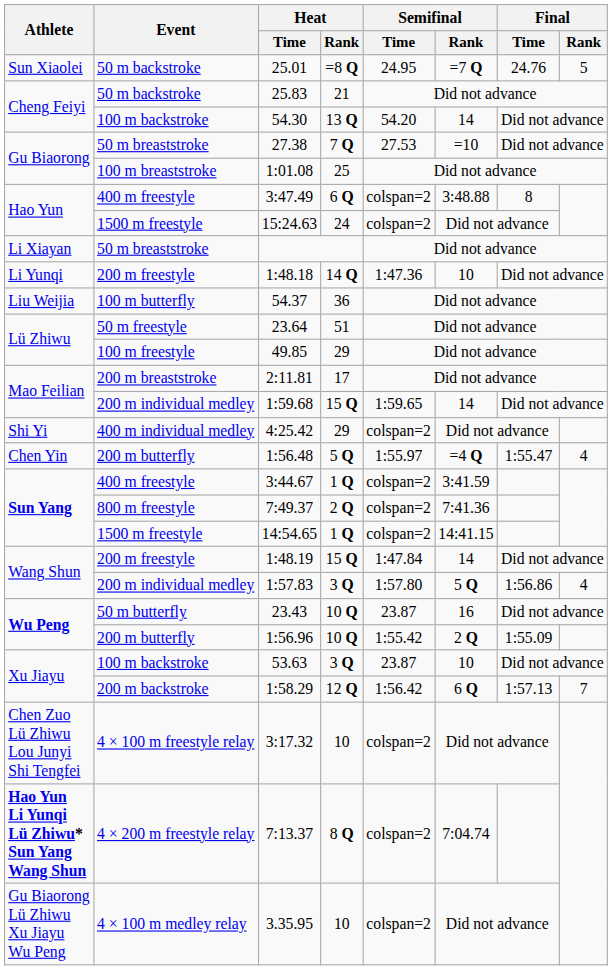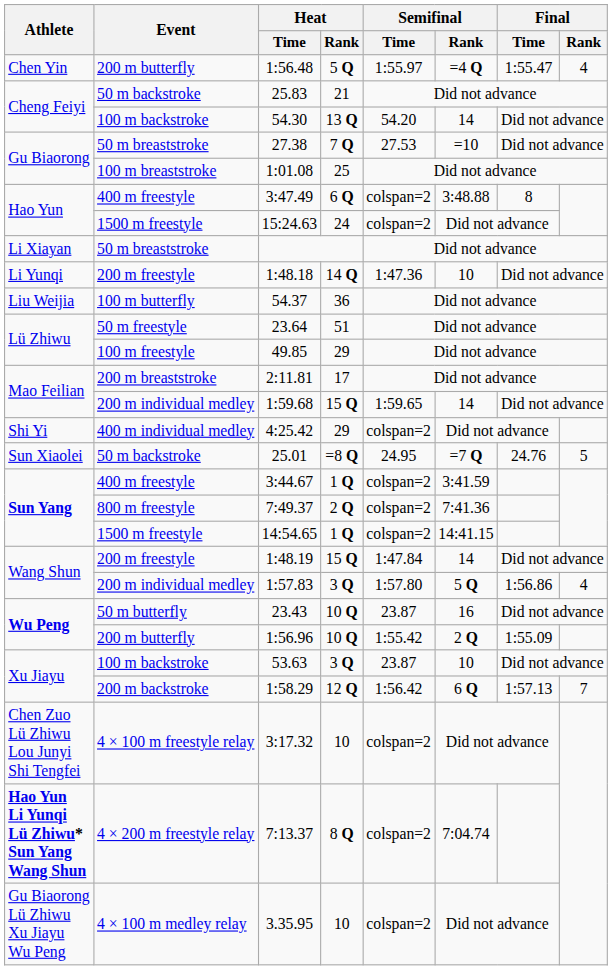rows swapped: (289, 456) <-> (289, 68)
